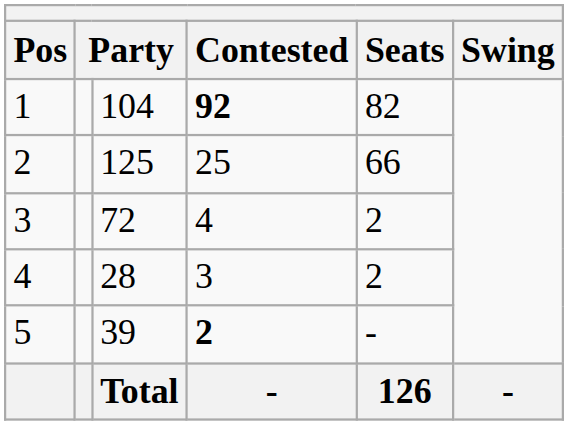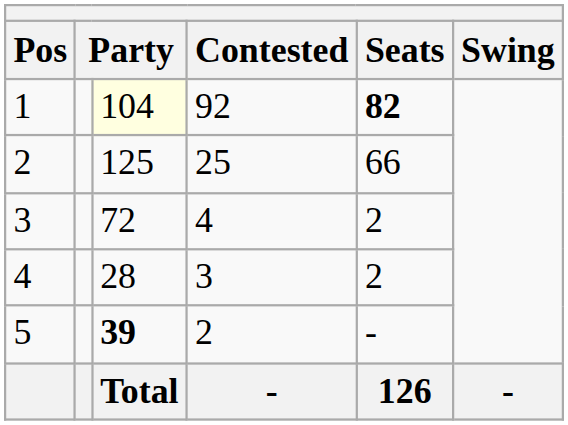(127, 106) no background -> (127, 106) lightyellow background
(213, 106) bold -> (213, 106) normal
(383, 106) normal -> (383, 106) bold
(118, 333) normal -> (118, 333) bold
(204, 333) bold -> (204, 333) normal
